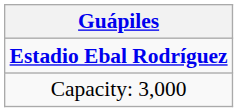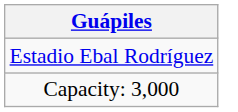(119, 55) bold -> (111, 55) normal
